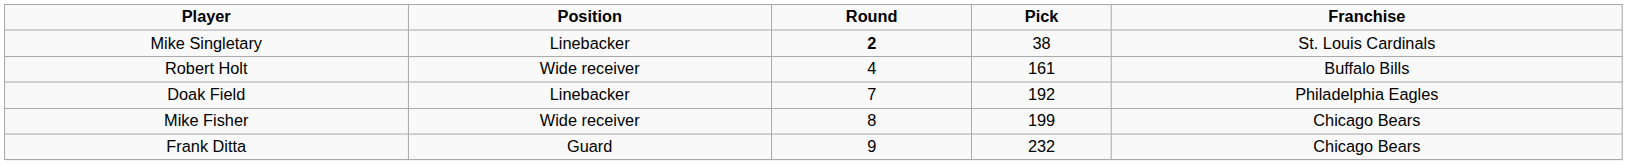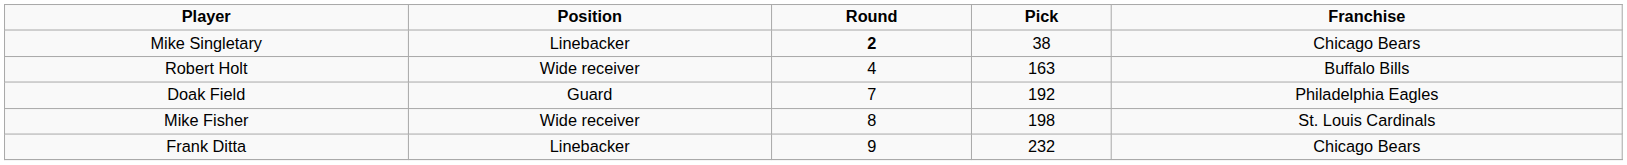(1367, 43) St. Louis Cardinals -> (1367, 43) Chicago Bears
(1042, 69) 161 -> (1042, 69) 163
(590, 95) Linebacker -> (590, 95) Guard
(1042, 120) 199 -> (1042, 120) 198
(1367, 120) Chicago Bears -> (1367, 120) St. Louis Cardinals
(590, 146) Guard -> (590, 146) Linebacker
